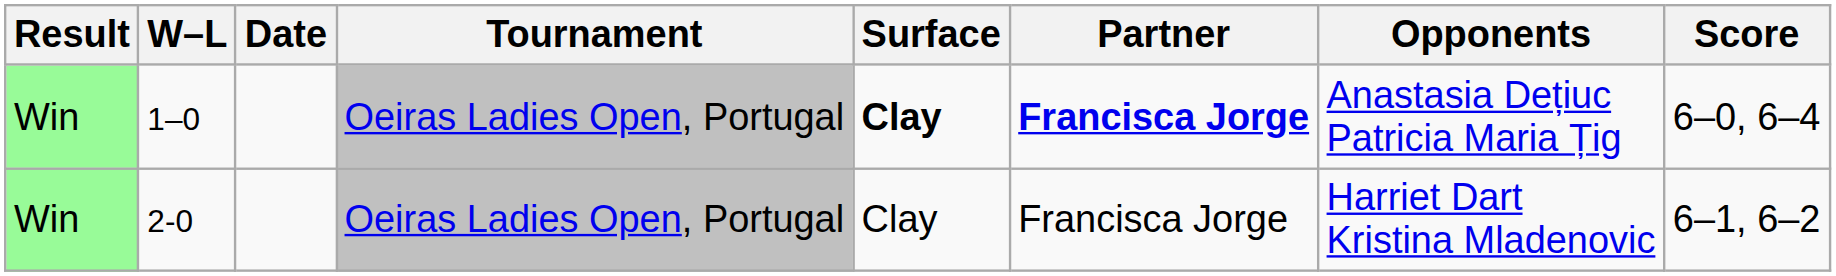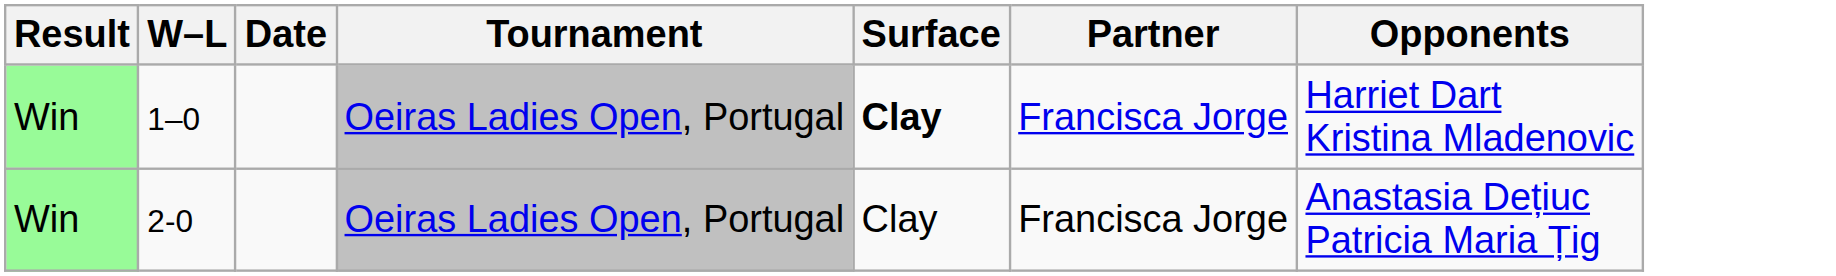- column: (1747, 34)
(1164, 116) bold -> (1153, 116) normal
(1474, 116) Anastasia Dețiuc Patricia Maria Țig -> (1470, 116) Harriet Dart Kristina Mladenovic
(1491, 218) Harriet Dart Kristina Mladenovic -> (1453, 218) Anastasia Dețiuc Patricia Maria Țig
